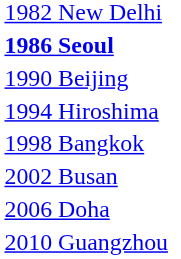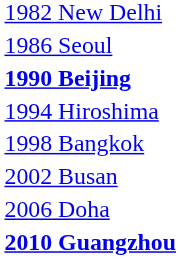(59, 45) bold -> (58, 45) normal
(66, 78) normal -> (68, 78) bold
(86, 242) normal -> (90, 242) bold
